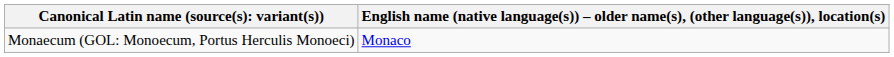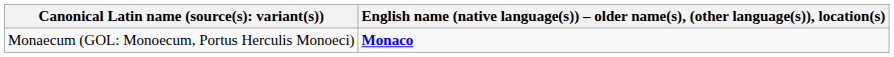(386, 40) normal -> (387, 40) bold
